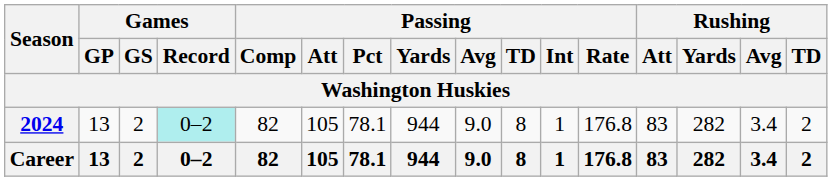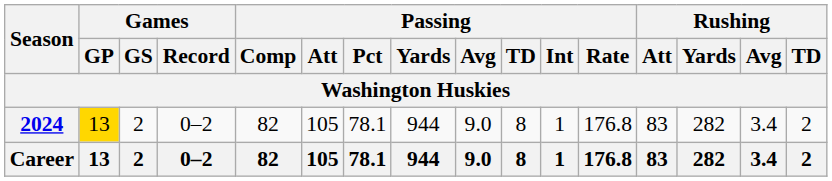(99, 124) no background -> (99, 124) gold background
(196, 124) paleturquoise background -> (196, 124) no background
